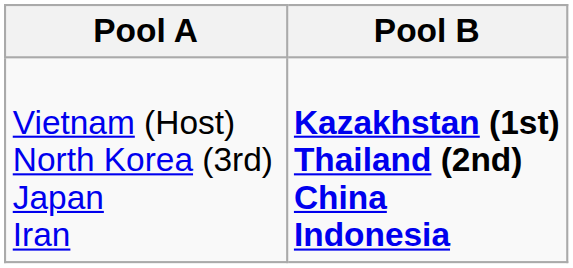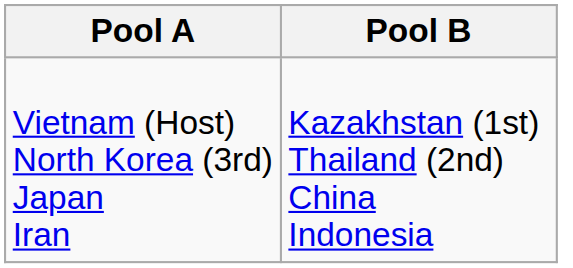(427, 178) bold -> (414, 178) normal
